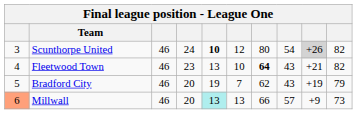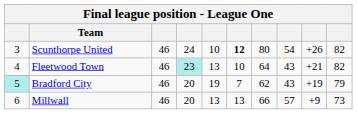(214, 49) bold -> (214, 49) normal
(239, 49) normal -> (239, 49) bold
(314, 49) lightgrey background -> (314, 49) no background
(189, 66) no background -> (189, 66) paleturquoise background
(264, 66) bold -> (264, 66) normal
(17, 83) no background -> (17, 83) paleturquoise background
(17, 100) lightsalmon background -> (17, 100) no background
(214, 100) paleturquoise background -> (214, 100) no background
